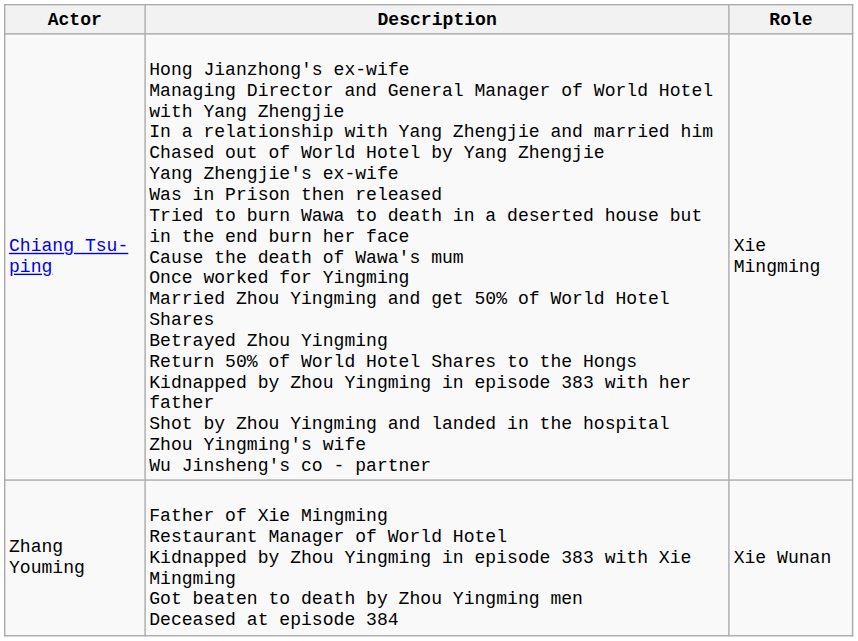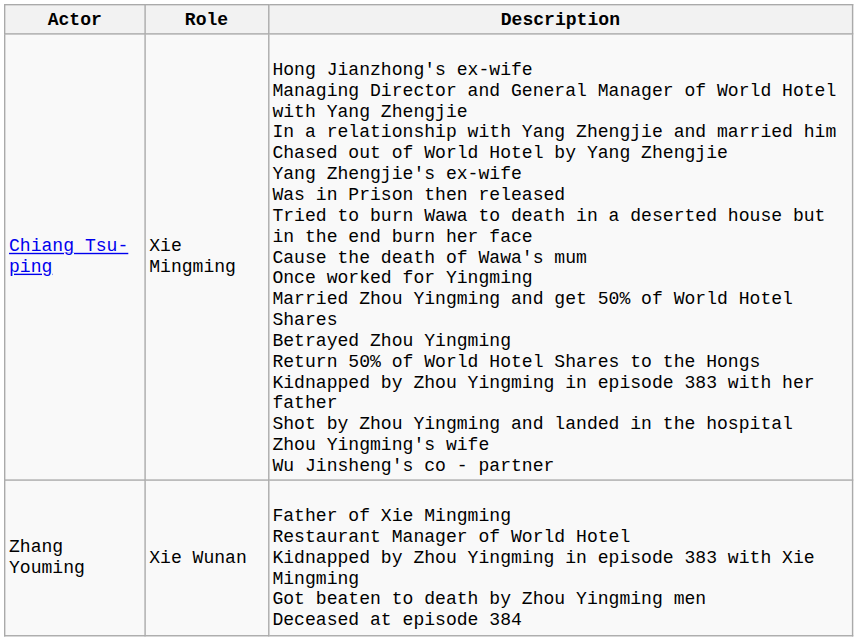columns swapped: (791, 19) <-> (437, 19)
